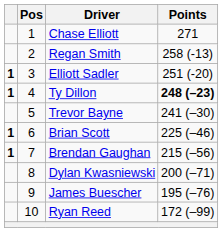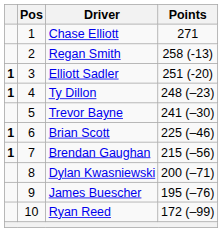(188, 93) bold -> (188, 93) normal
